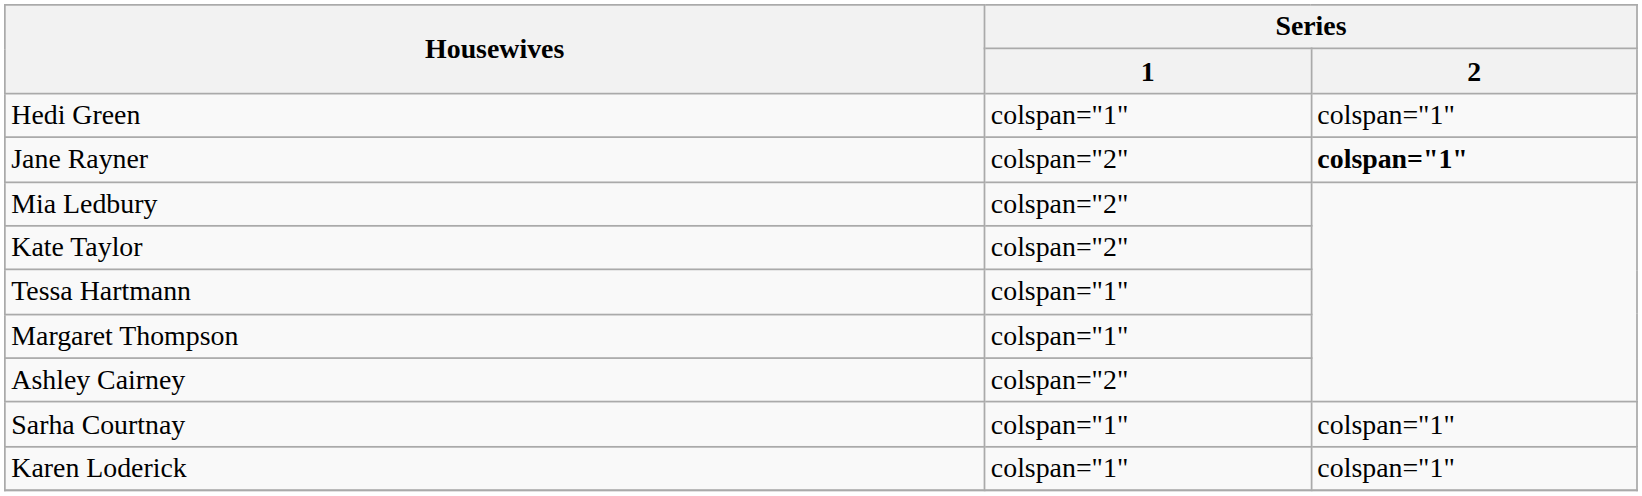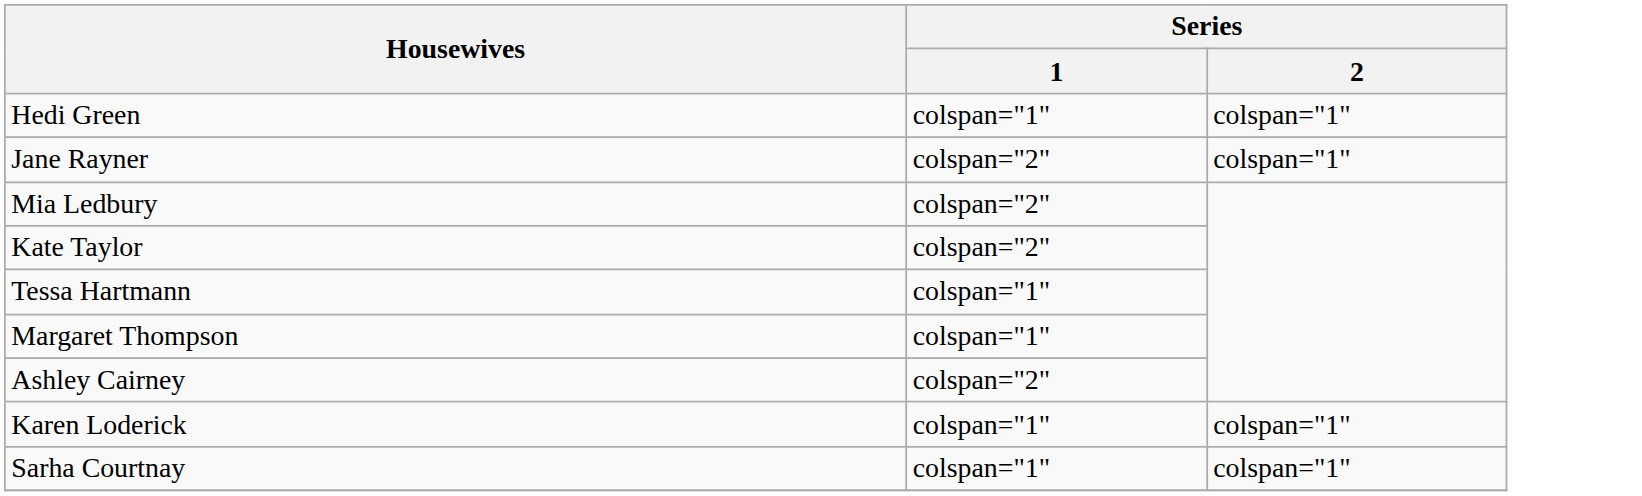(1393, 159) bold -> (1282, 159) normal
rows swapped: (98, 423) <-> (99, 468)
